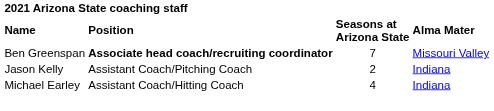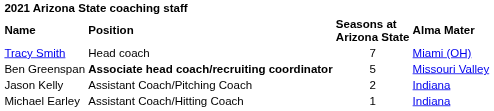+ row: (35, 53)
(373, 53) 7 -> (373, 69) 5
(373, 85) 4 -> (373, 101) 1
